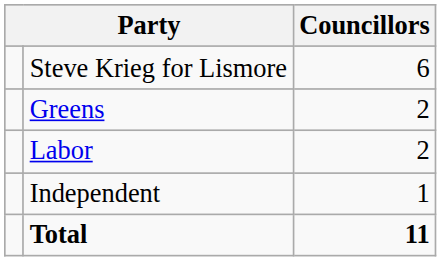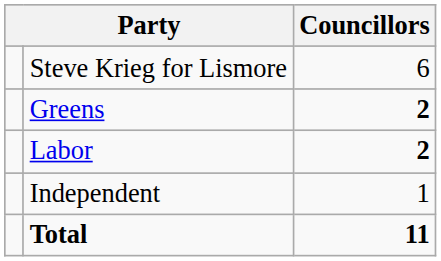(423, 109) normal -> (423, 109) bold
(423, 151) normal -> (423, 151) bold
